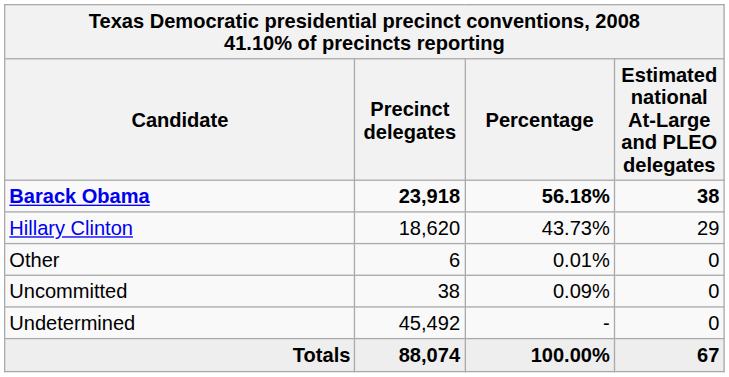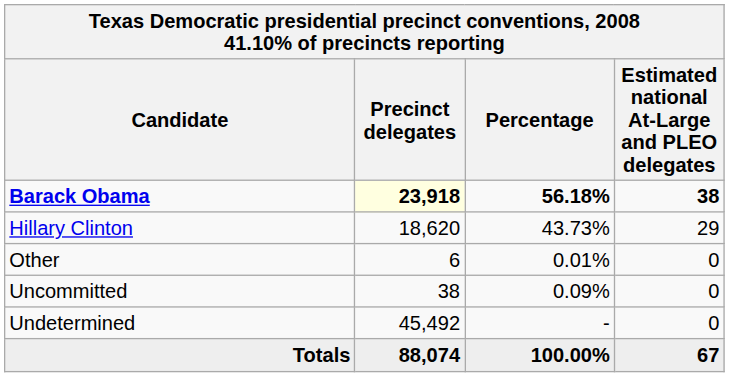(429, 196) no background -> (429, 196) lightyellow background
